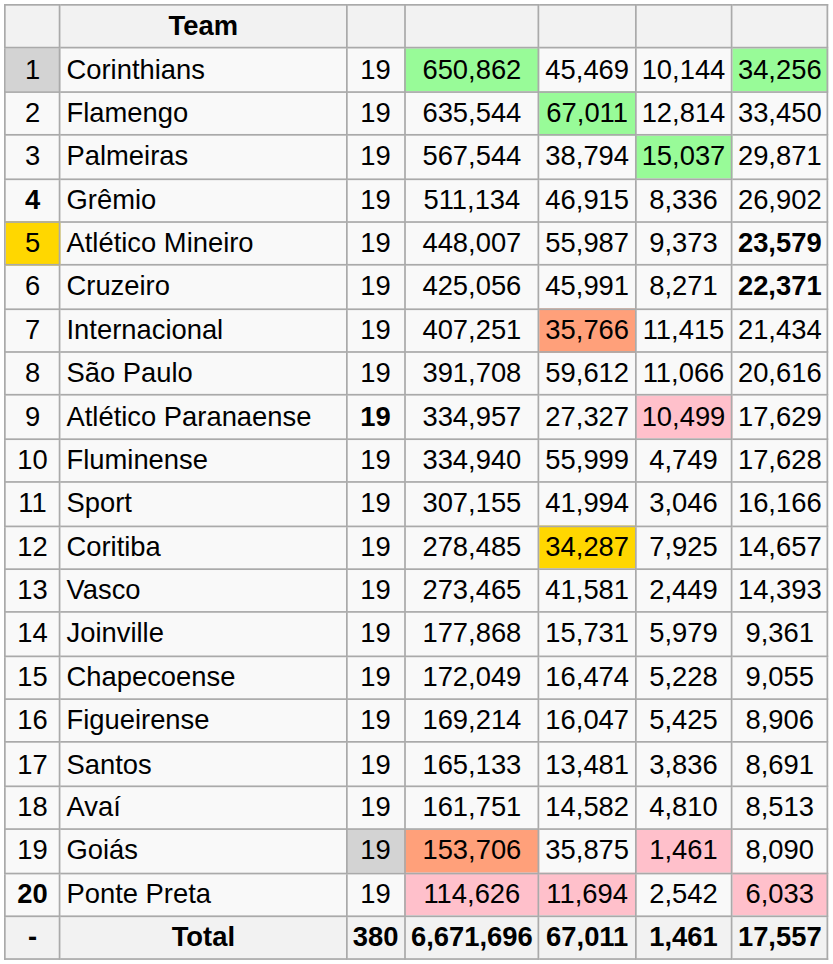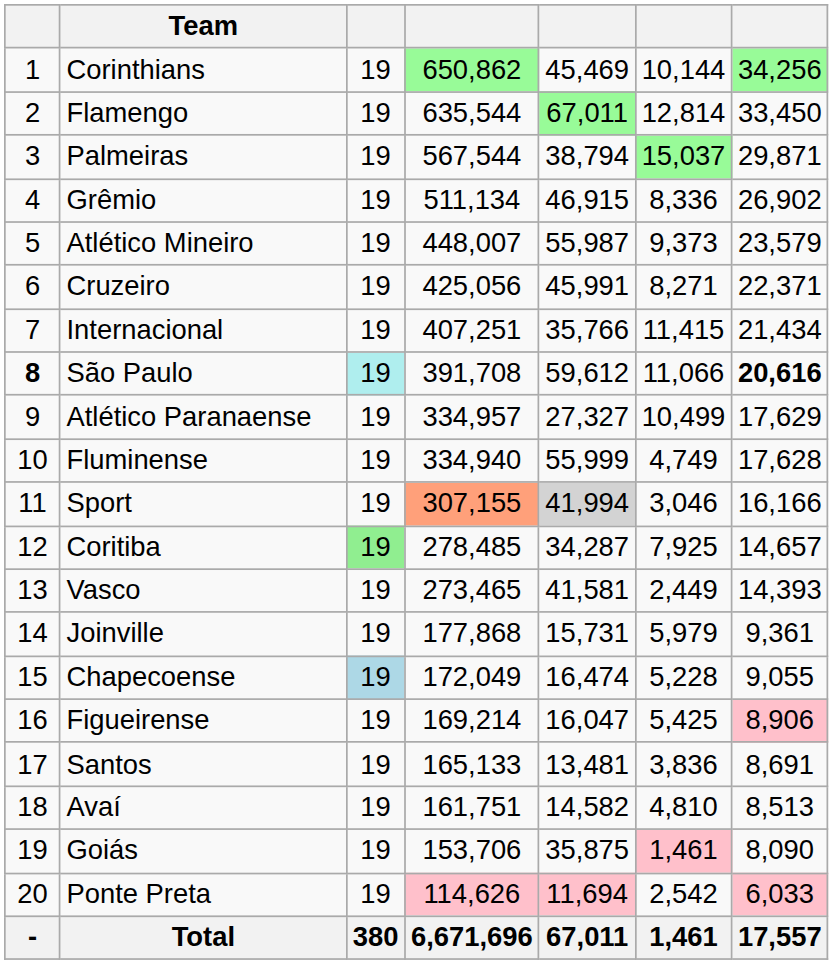(33, 69) lightgrey background -> (33, 69) no background
(33, 199) bold -> (33, 199) normal
(33, 243) gold background -> (33, 243) no background
(780, 243) bold -> (780, 243) normal
(780, 286) bold -> (780, 286) normal
(587, 329) lightsalmon background -> (587, 329) no background
(33, 373) normal -> (33, 373) bold
(376, 373) no background -> (376, 373) paleturquoise background
(780, 373) normal -> (780, 373) bold
(376, 416) bold -> (376, 416) normal
(683, 416) pink background -> (683, 416) no background
(472, 503) no background -> (472, 503) lightsalmon background
(587, 503) no background -> (587, 503) lightgrey background
(376, 546) no background -> (376, 546) lightgreen background
(587, 546) gold background -> (587, 546) no background
(376, 677) no background -> (376, 677) lightblue background
(780, 720) no background -> (780, 720) pink background
(376, 850) lightgrey background -> (376, 850) no background
(472, 850) lightsalmon background -> (472, 850) no background
(33, 894) bold -> (33, 894) normal
